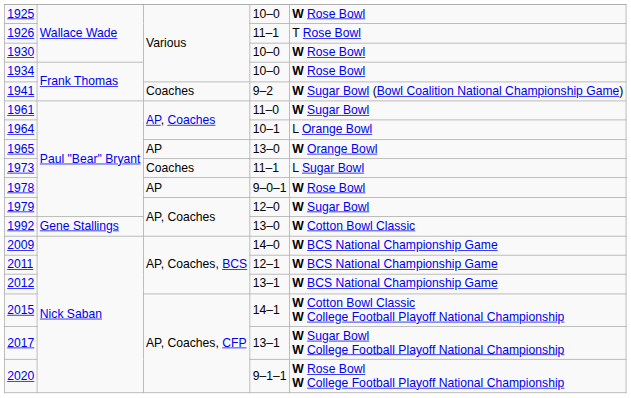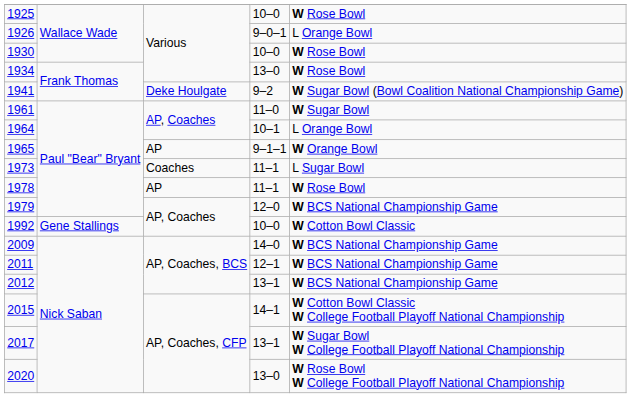(266, 33) 11–1 -> (270, 33) 9–0–1
(327, 33) T Rose Bowl -> (332, 33) L Orange Bowl
(266, 71) 10–0 -> (266, 71) 13–0
(170, 91) Coaches -> (186, 91) Deke Houlgate
(266, 149) 13–0 -> (270, 149) 9–1–1
(270, 187) 9–0–1 -> (266, 187) 11–1
(331, 206) W Sugar Bowl -> (395, 206) W BCS National Championship Game
(266, 226) 13–0 -> (266, 226) 10–0
(270, 376) 9–1–1 -> (266, 376) 13–0
